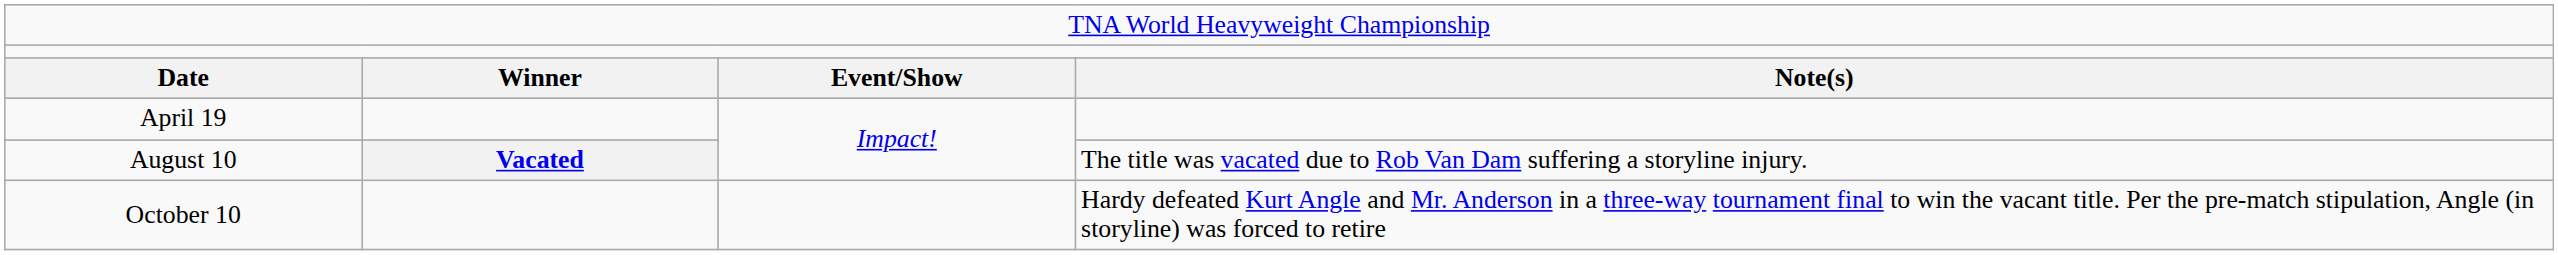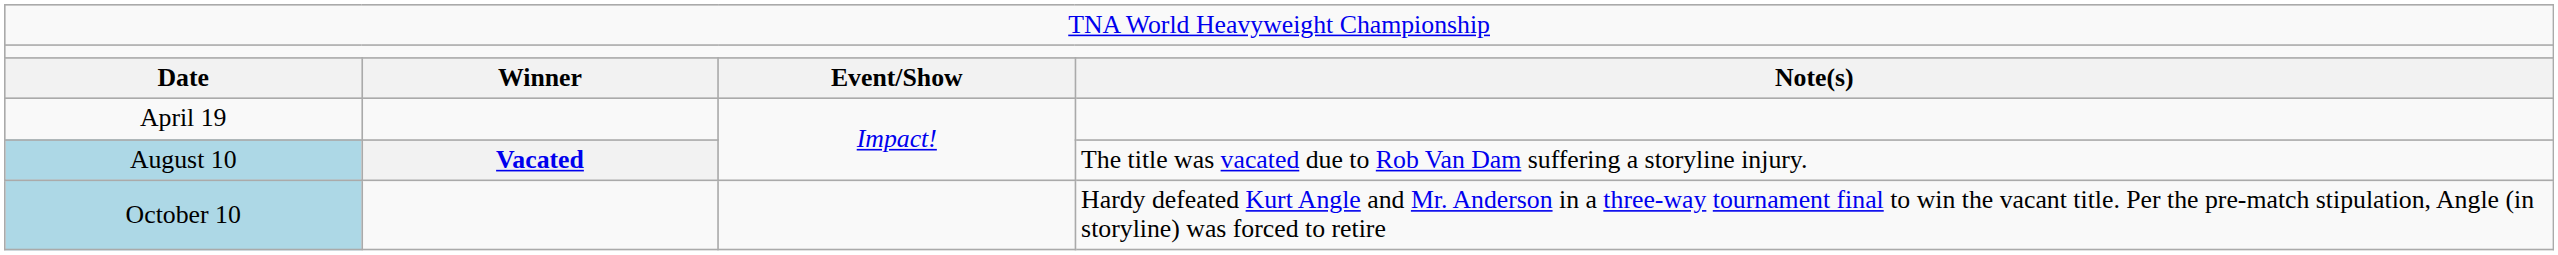(183, 159) no background -> (183, 159) lightblue background
(183, 214) no background -> (183, 214) lightblue background
